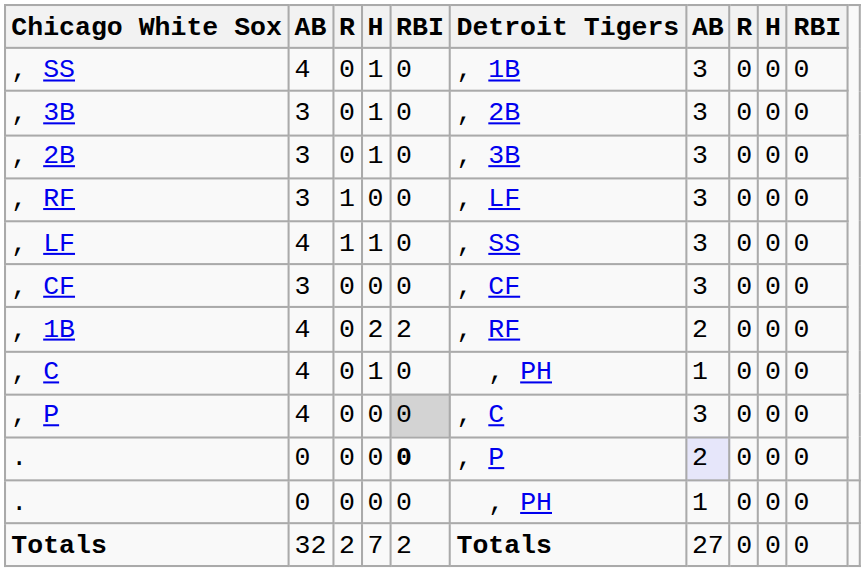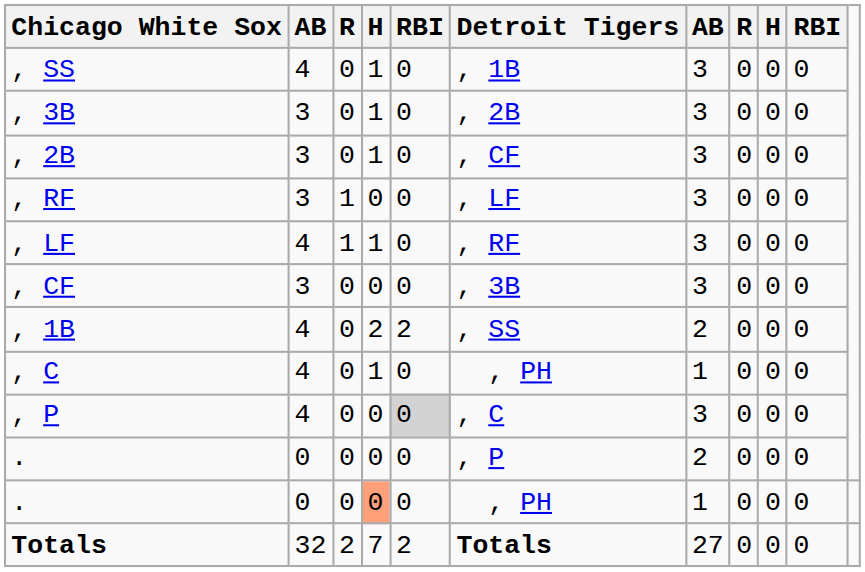(488, 156) , 3B -> (488, 156) , CF
(488, 243) , SS -> (488, 243) , RF
(488, 286) , CF -> (488, 286) , 3B
(488, 329) , RF -> (488, 329) , SS
(404, 459) bold -> (404, 459) normal
(700, 459) lavender background -> (700, 459) no background
(376, 502) no background -> (376, 502) lightsalmon background
